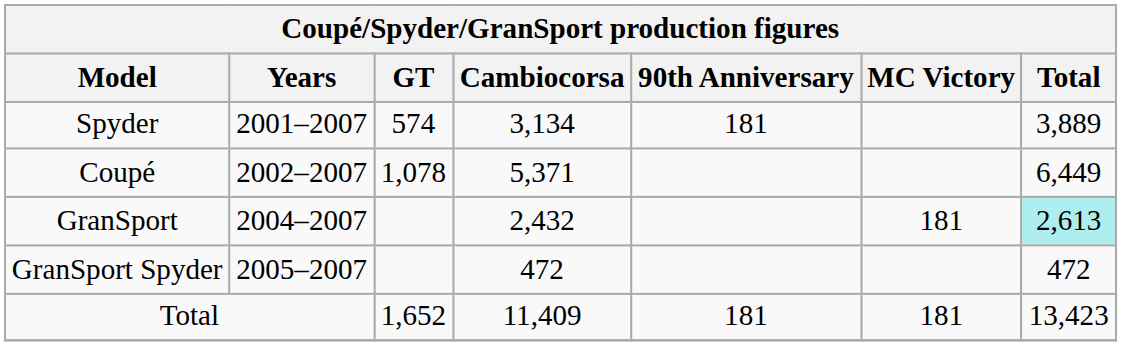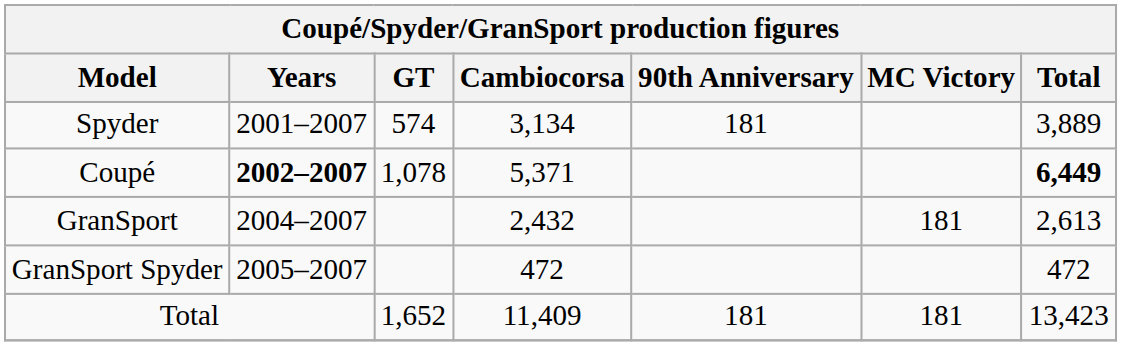(302, 172) normal -> (302, 172) bold
(1069, 172) normal -> (1069, 172) bold
(1069, 220) paleturquoise background -> (1069, 220) no background
